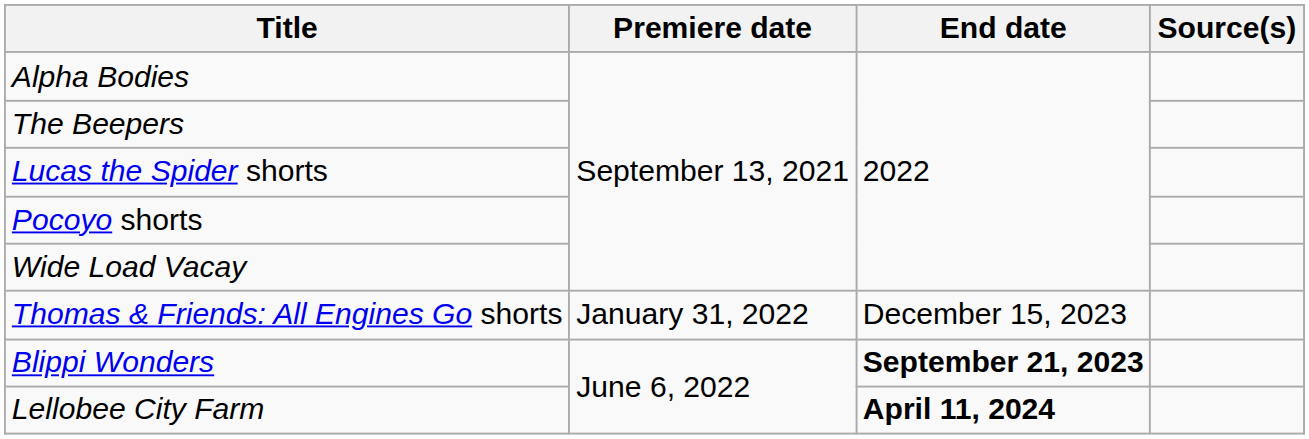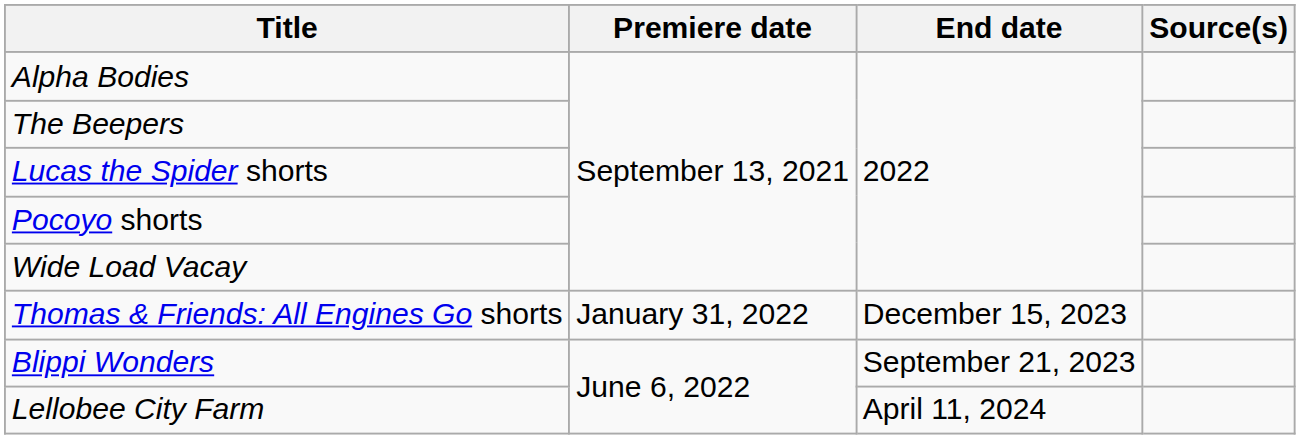(1003, 362) bold -> (999, 362) normal
(959, 409) bold -> (954, 409) normal
